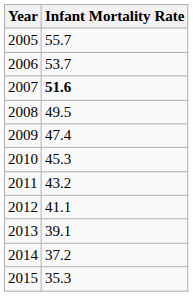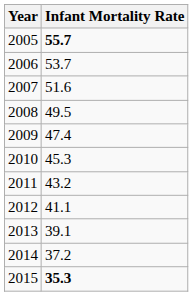(58, 40) normal -> (58, 40) bold
(58, 87) bold -> (58, 87) normal
(58, 278) normal -> (58, 278) bold
